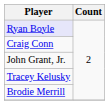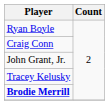(30, 28) lavender background -> (30, 28) no background
(36, 92) normal -> (38, 92) bold
